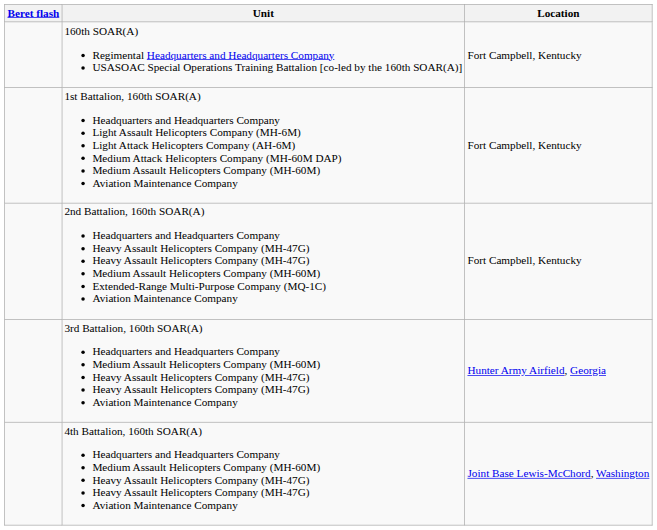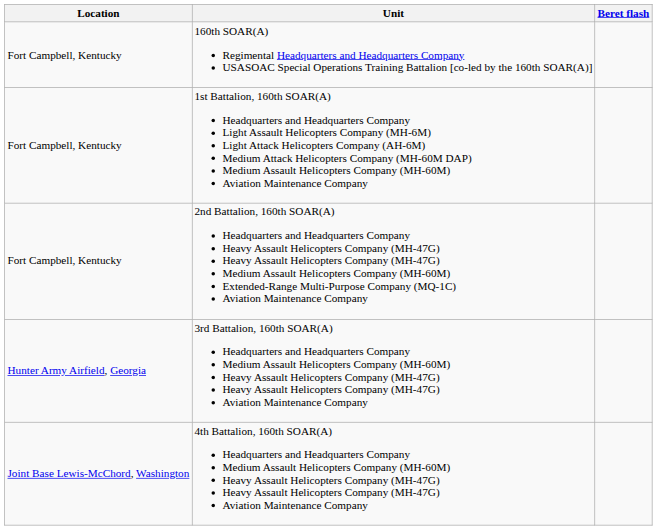columns swapped: (33, 13) <-> (558, 13)
